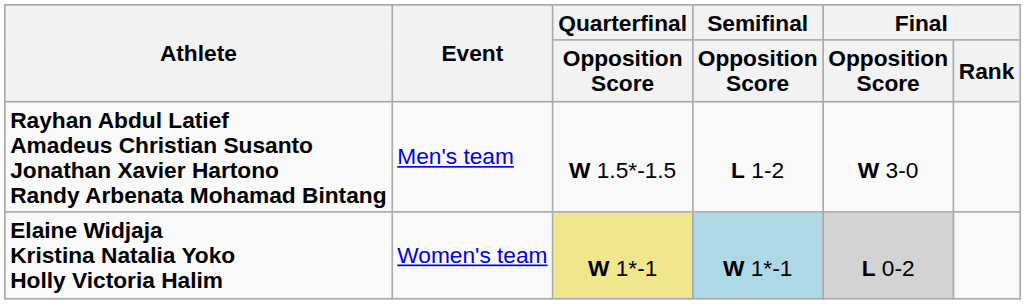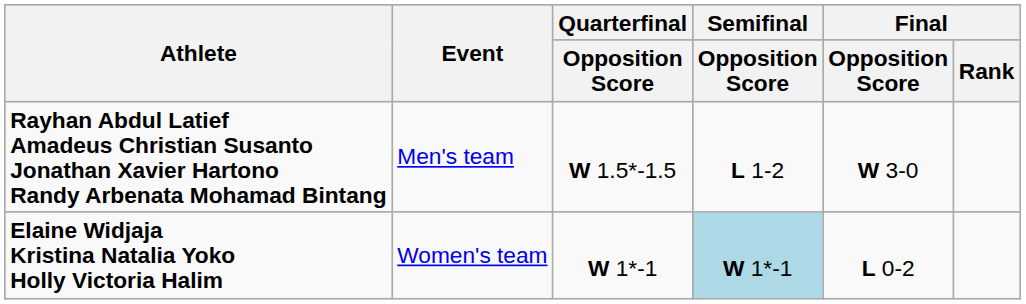(623, 268) khaki background -> (623, 268) no background
(888, 268) lightgrey background -> (888, 268) no background
